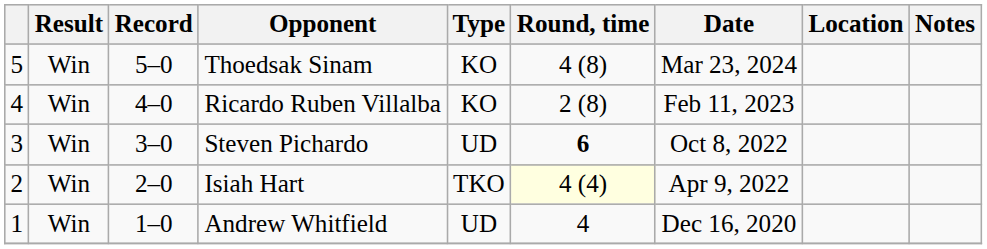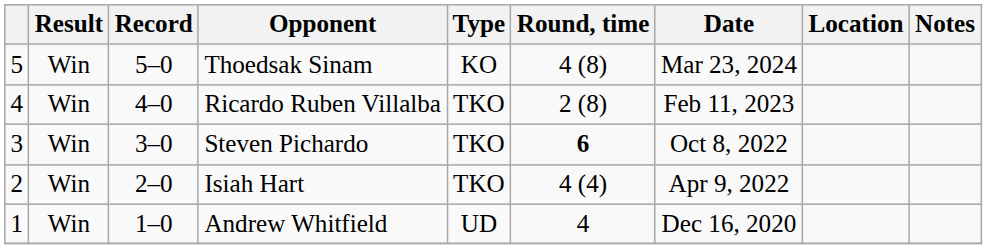(479, 104) KO -> (479, 104) TKO
(479, 143) UD -> (479, 143) TKO
(583, 183) lightyellow background -> (583, 183) no background
